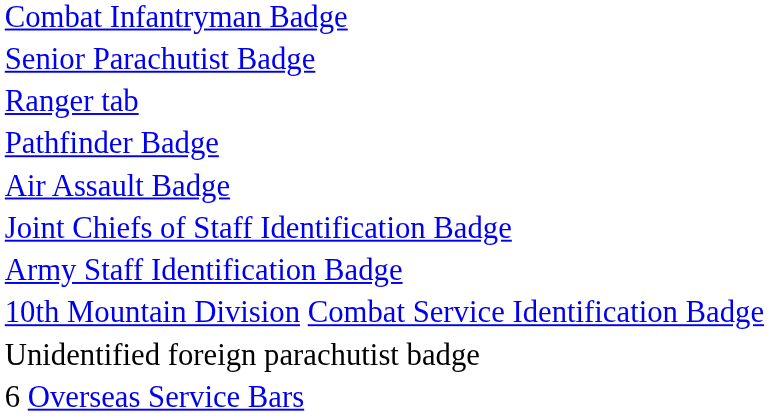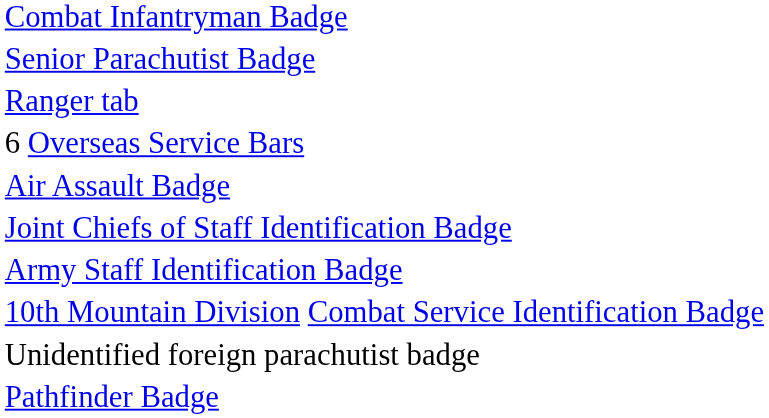(112, 143) Pathfinder Badge -> (154, 143) 6 Overseas Service Bars
(154, 396) 6 Overseas Service Bars -> (112, 396) Pathfinder Badge
